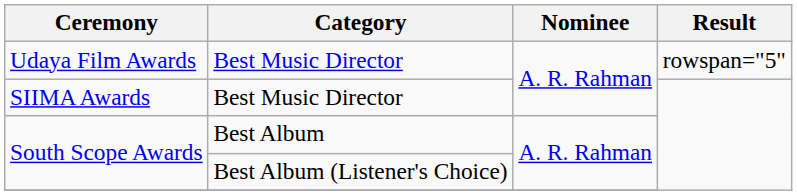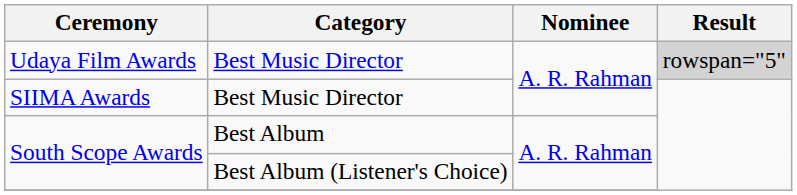(724, 60) no background -> (724, 60) lightgrey background
